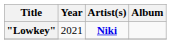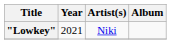(107, 30) bold -> (107, 30) normal
